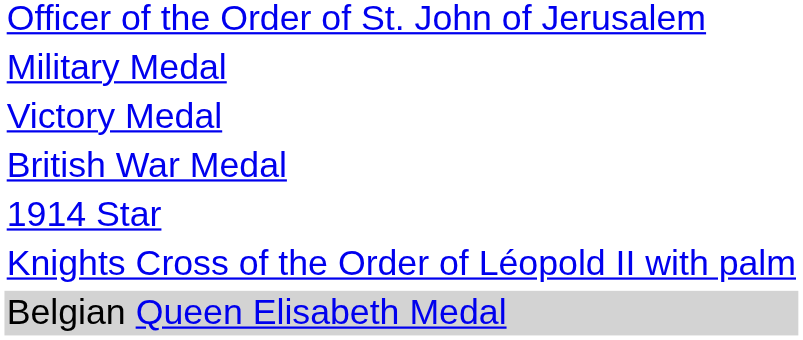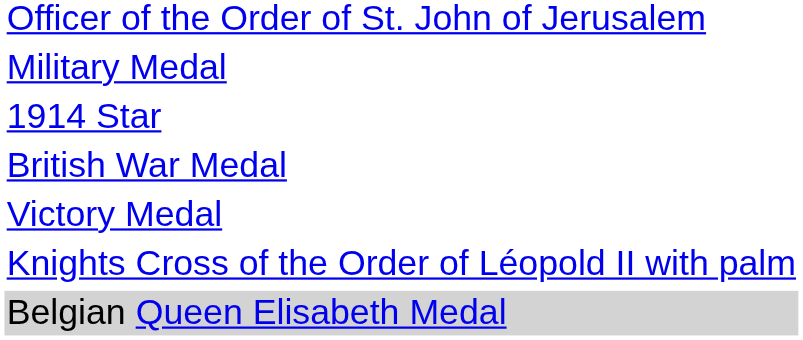(114, 116) Victory Medal -> (84, 116) 1914 Star
(84, 214) 1914 Star -> (114, 214) Victory Medal
